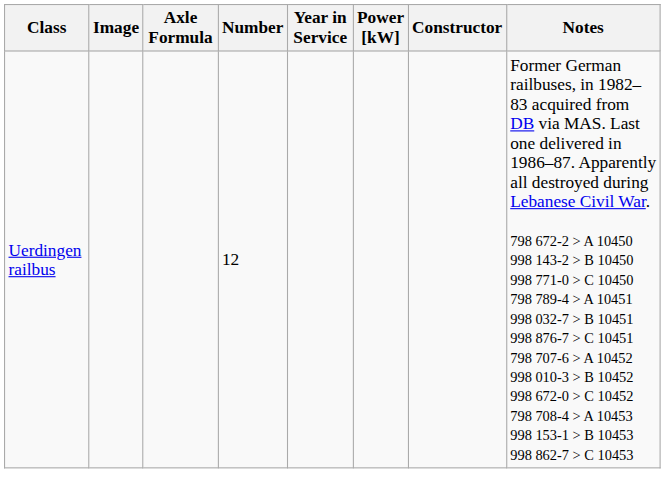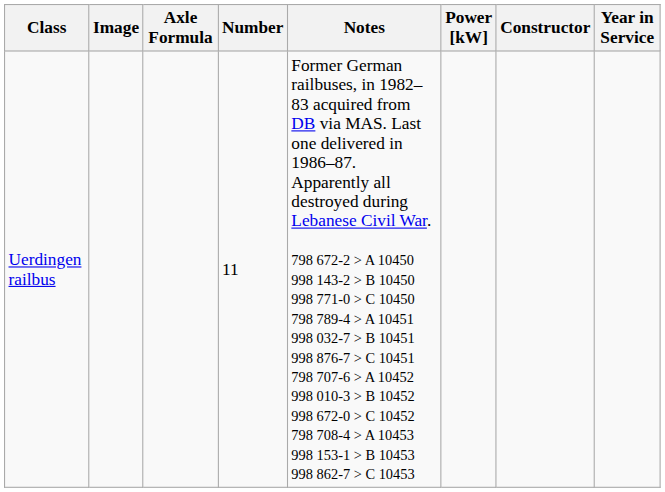columns swapped: (320, 27) <-> (583, 27)
(231, 259) 12 -> (230, 269) 11
